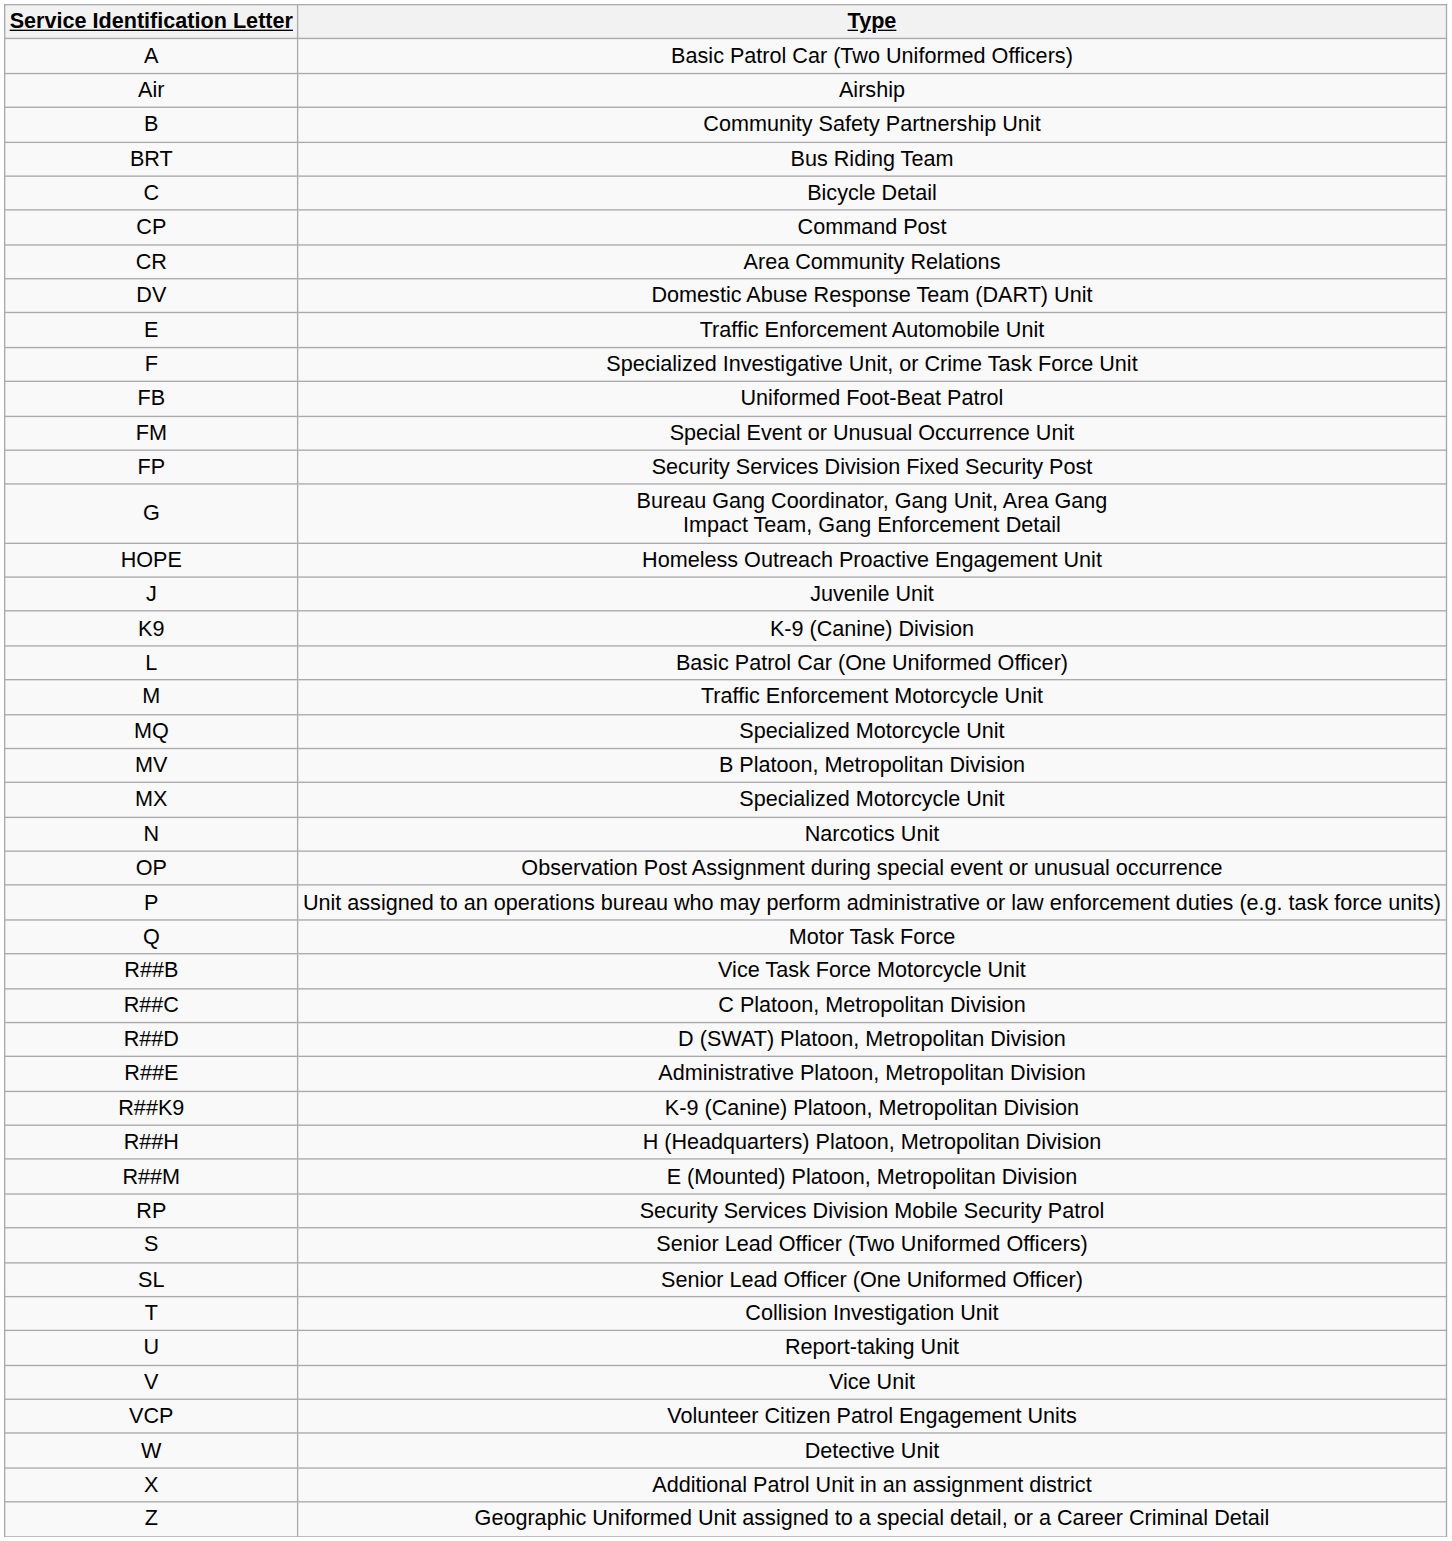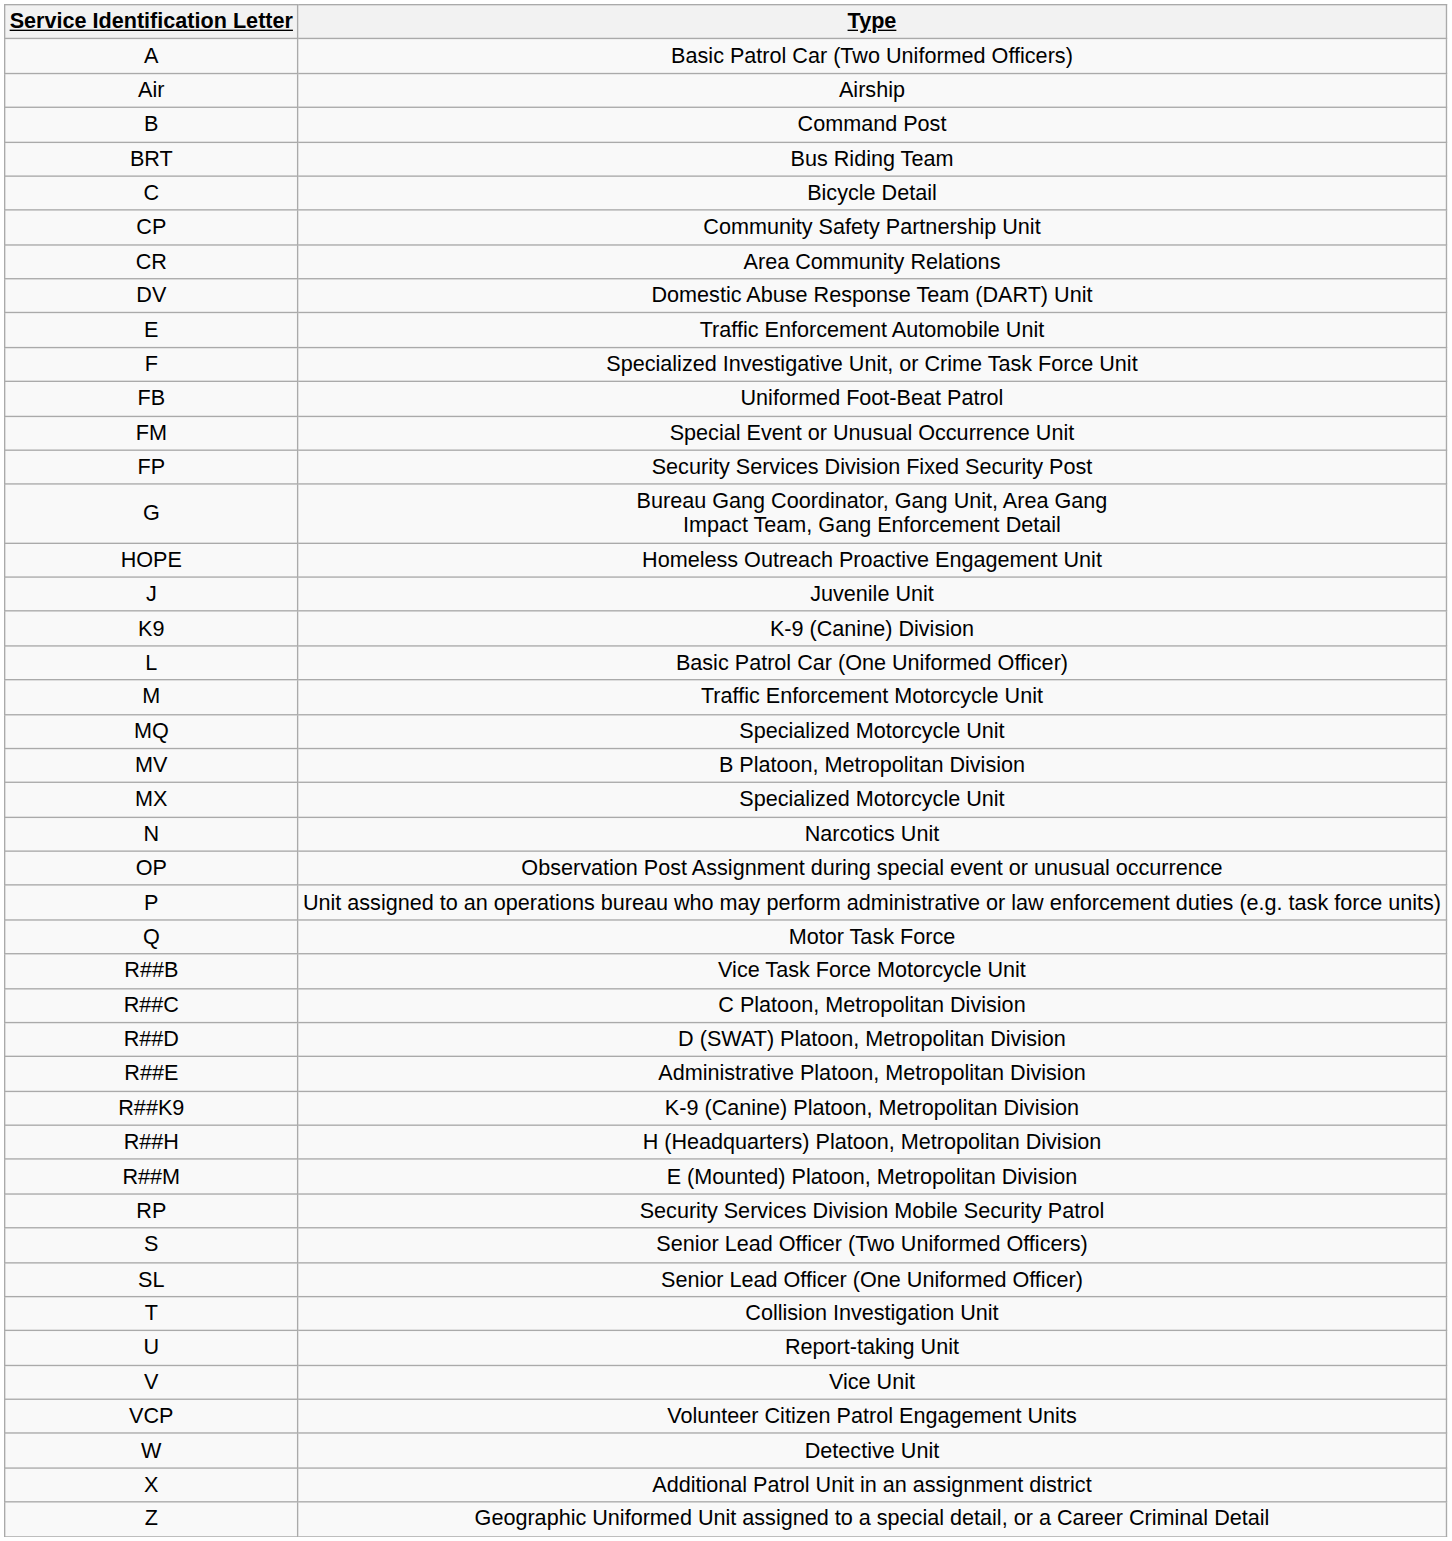(872, 124) Community Safety Partnership Unit -> (872, 124) Command Post
(872, 227) Command Post -> (872, 227) Community Safety Partnership Unit
